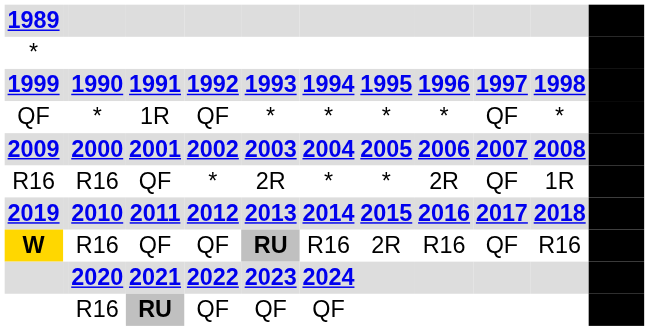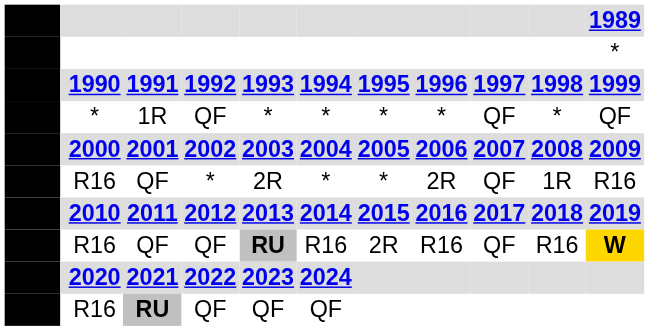columns swapped: (616, 20) <-> (34, 20)
